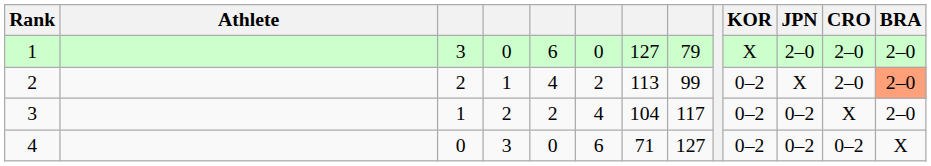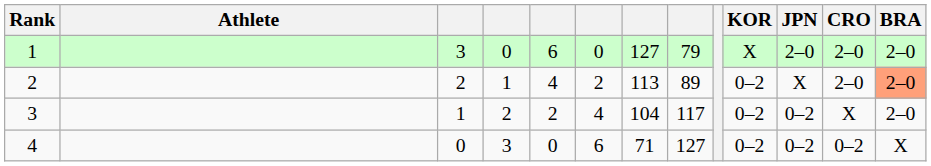(691, 82) 99 -> (691, 82) 89
